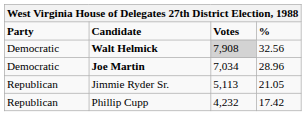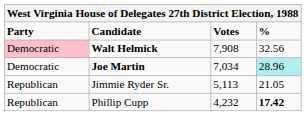(33, 48) no background -> (33, 48) pink background
(226, 48) lightgrey background -> (226, 48) no background
(271, 66) no background -> (271, 66) paleturquoise background
(271, 102) normal -> (271, 102) bold
